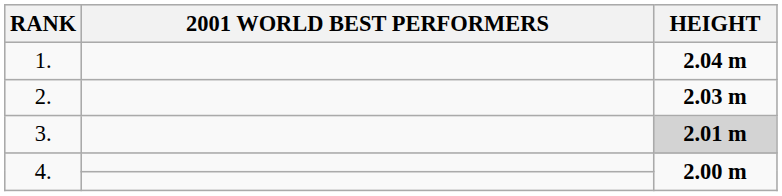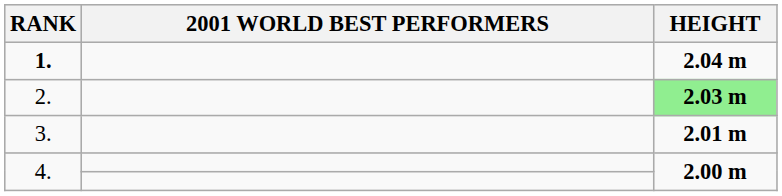(43, 60) normal -> (43, 60) bold
(715, 97) no background -> (715, 97) lightgreen background
(715, 134) lightgrey background -> (715, 134) no background
